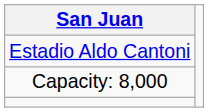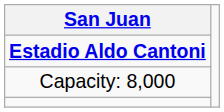(100, 50) normal -> (107, 50) bold
